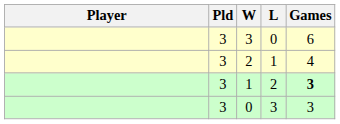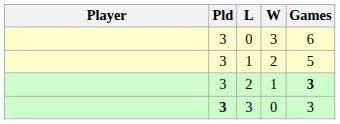columns swapped: (249, 15) <-> (273, 15)
(310, 61) 4 -> (310, 61) 5
(223, 107) normal -> (223, 107) bold
